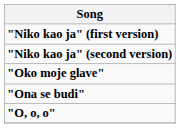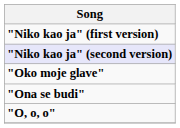(90, 53) no background -> (90, 53) lavender background
